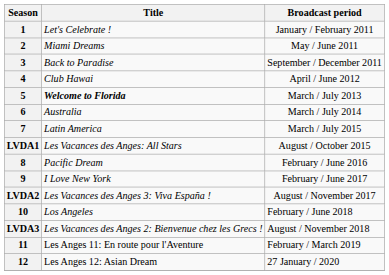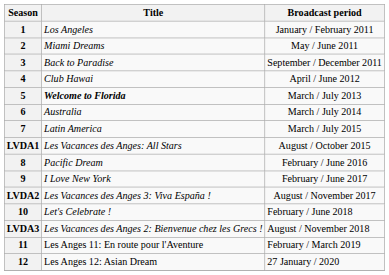(78, 29) Let's Celebrate ! -> (68, 29) Los Angeles
(68, 212) Los Angeles -> (78, 212) Let's Celebrate !
